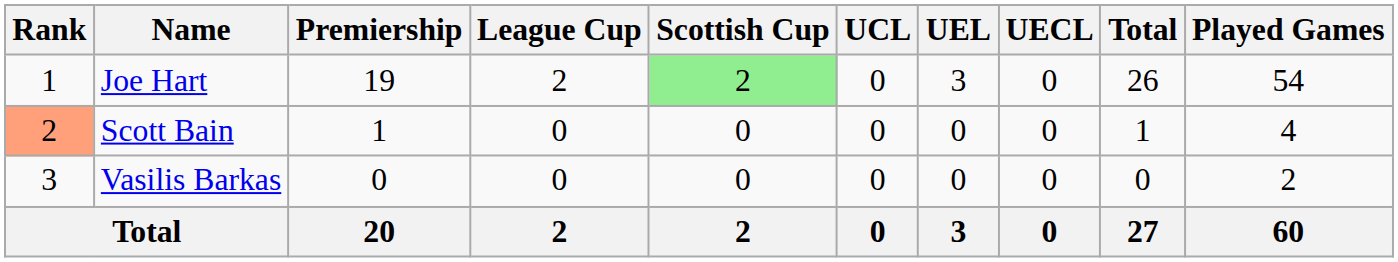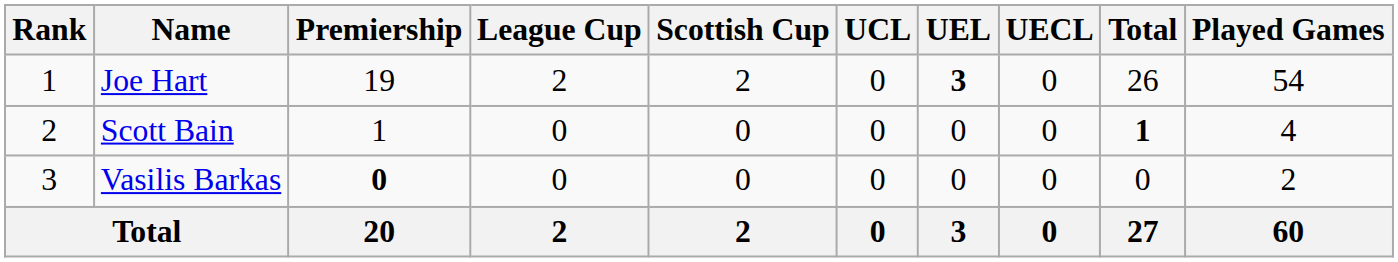(743, 79) lightgreen background -> (743, 79) no background
(958, 79) normal -> (958, 79) bold
(49, 130) lightsalmon background -> (49, 130) no background
(1143, 130) normal -> (1143, 130) bold
(379, 180) normal -> (379, 180) bold
